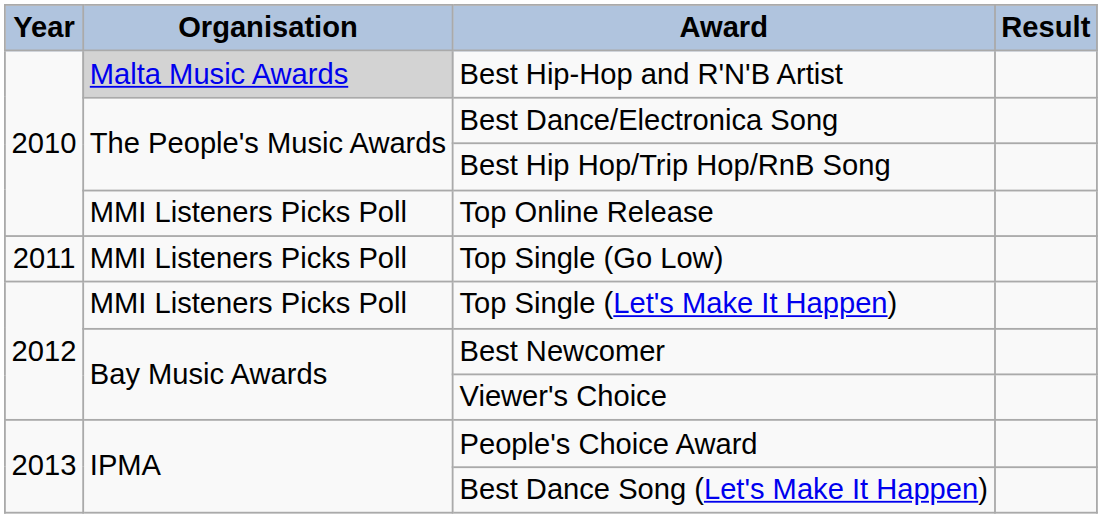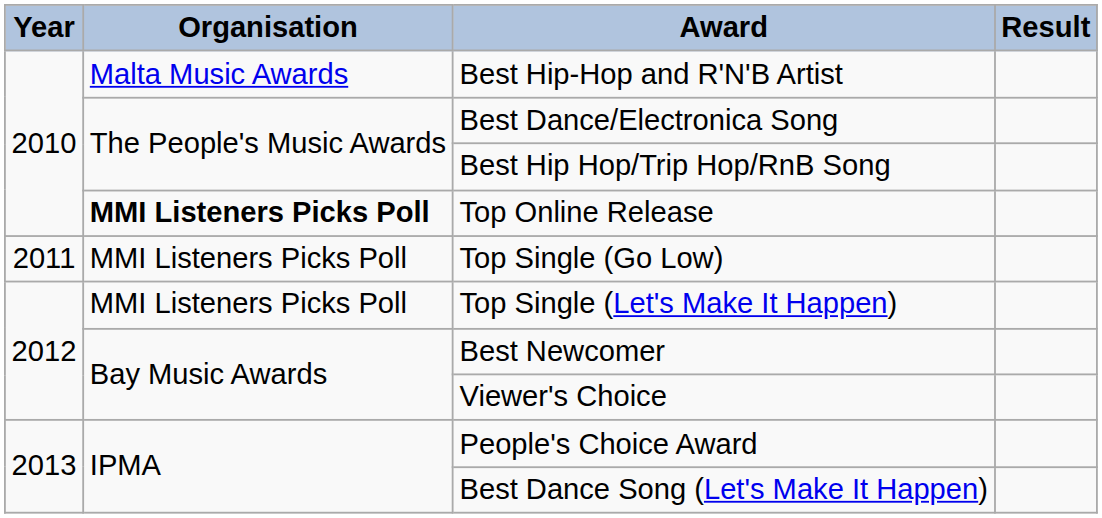(219, 73) lightgrey background -> (219, 73) no background
(248, 212) normal -> (260, 212) bold
